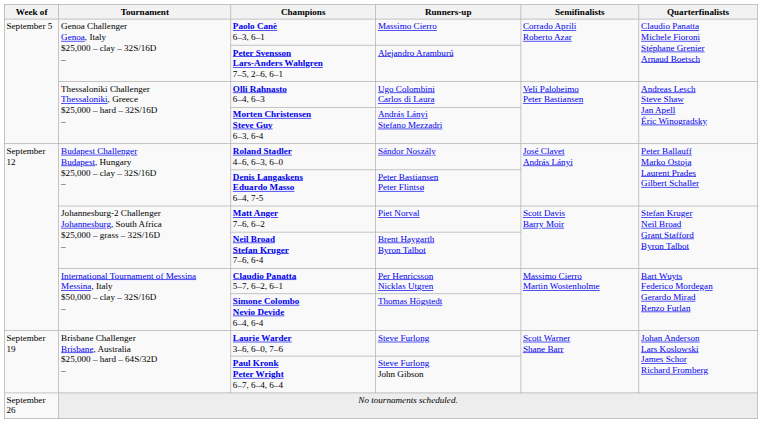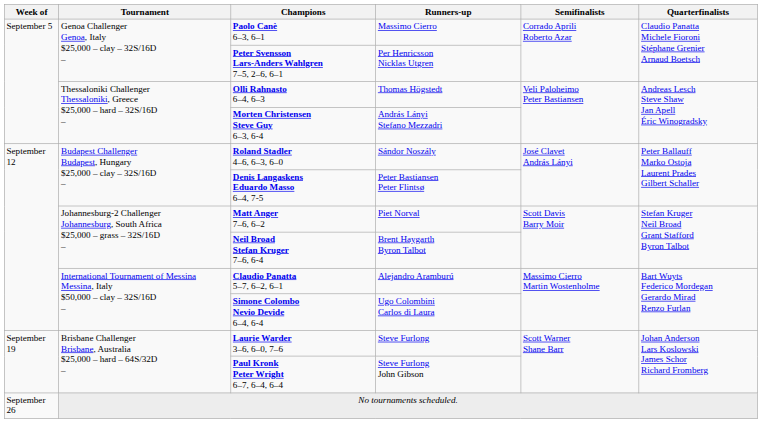(416, 52) Alejandro Aramburú -> (406, 57) Per Henricsson Nicklas Utgren
(406, 94) Ugo Colombini Carlos di Laura -> (410, 88) Thomas Högstedt
(406, 280) Per Henricsson Nicklas Utgren -> (416, 275) Alejandro Aramburú
(410, 301) Thomas Högstedt -> (406, 306) Ugo Colombini Carlos di Laura
